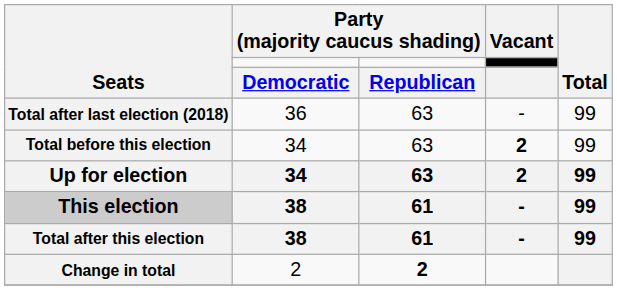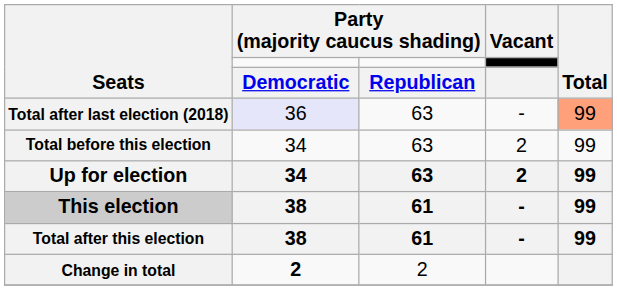(296, 113) no background -> (296, 113) lavender background
(585, 113) no background -> (585, 113) lightsalmon background
(521, 144) bold -> (521, 144) normal
(296, 269) normal -> (296, 269) bold
(422, 269) bold -> (422, 269) normal
